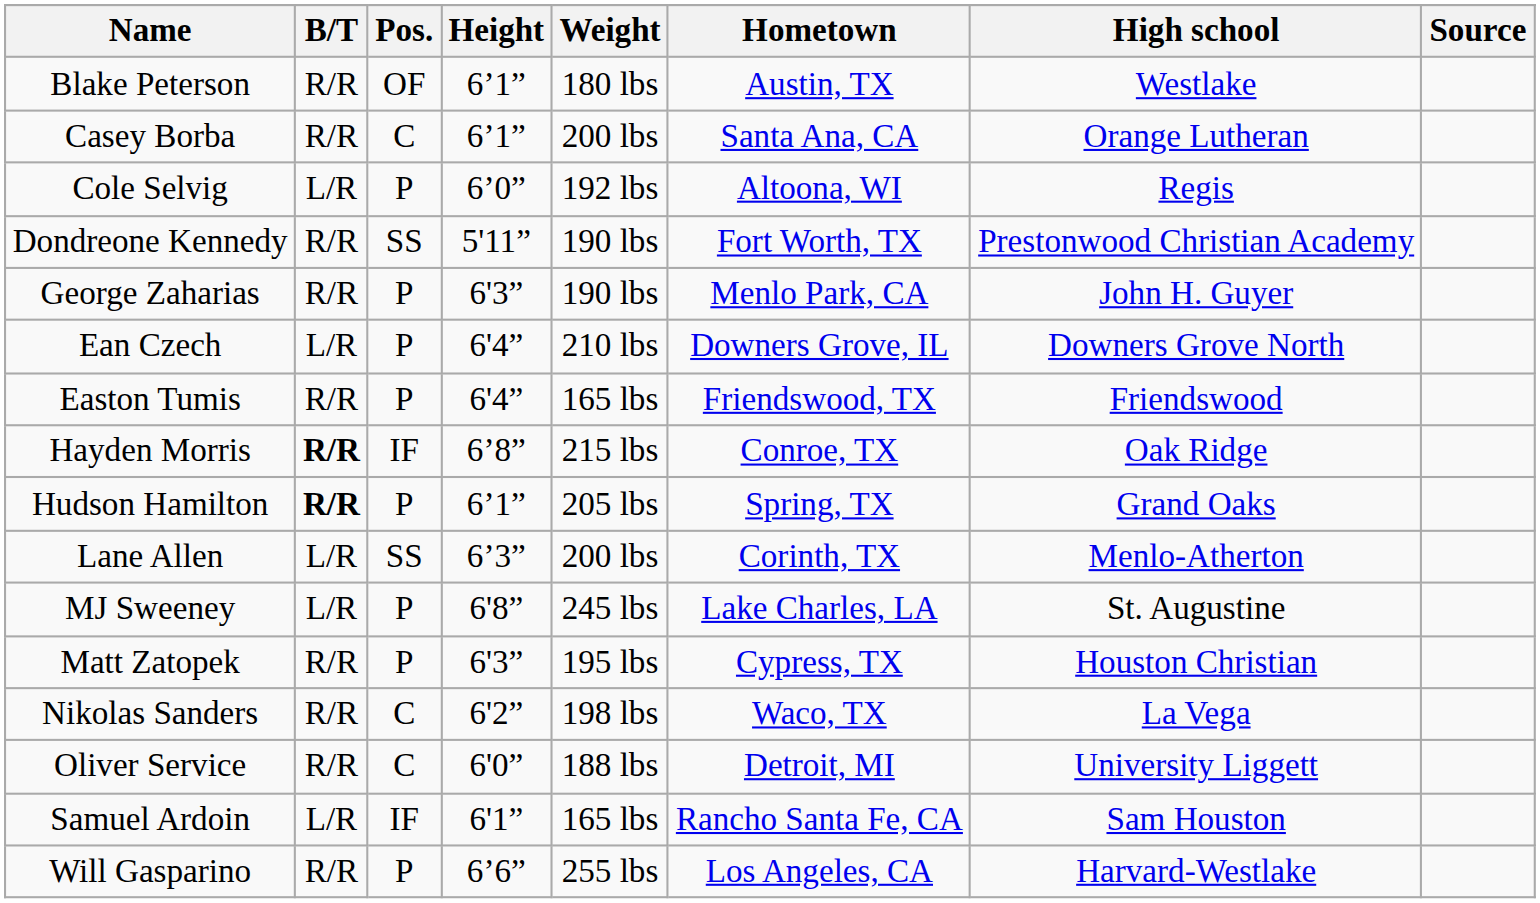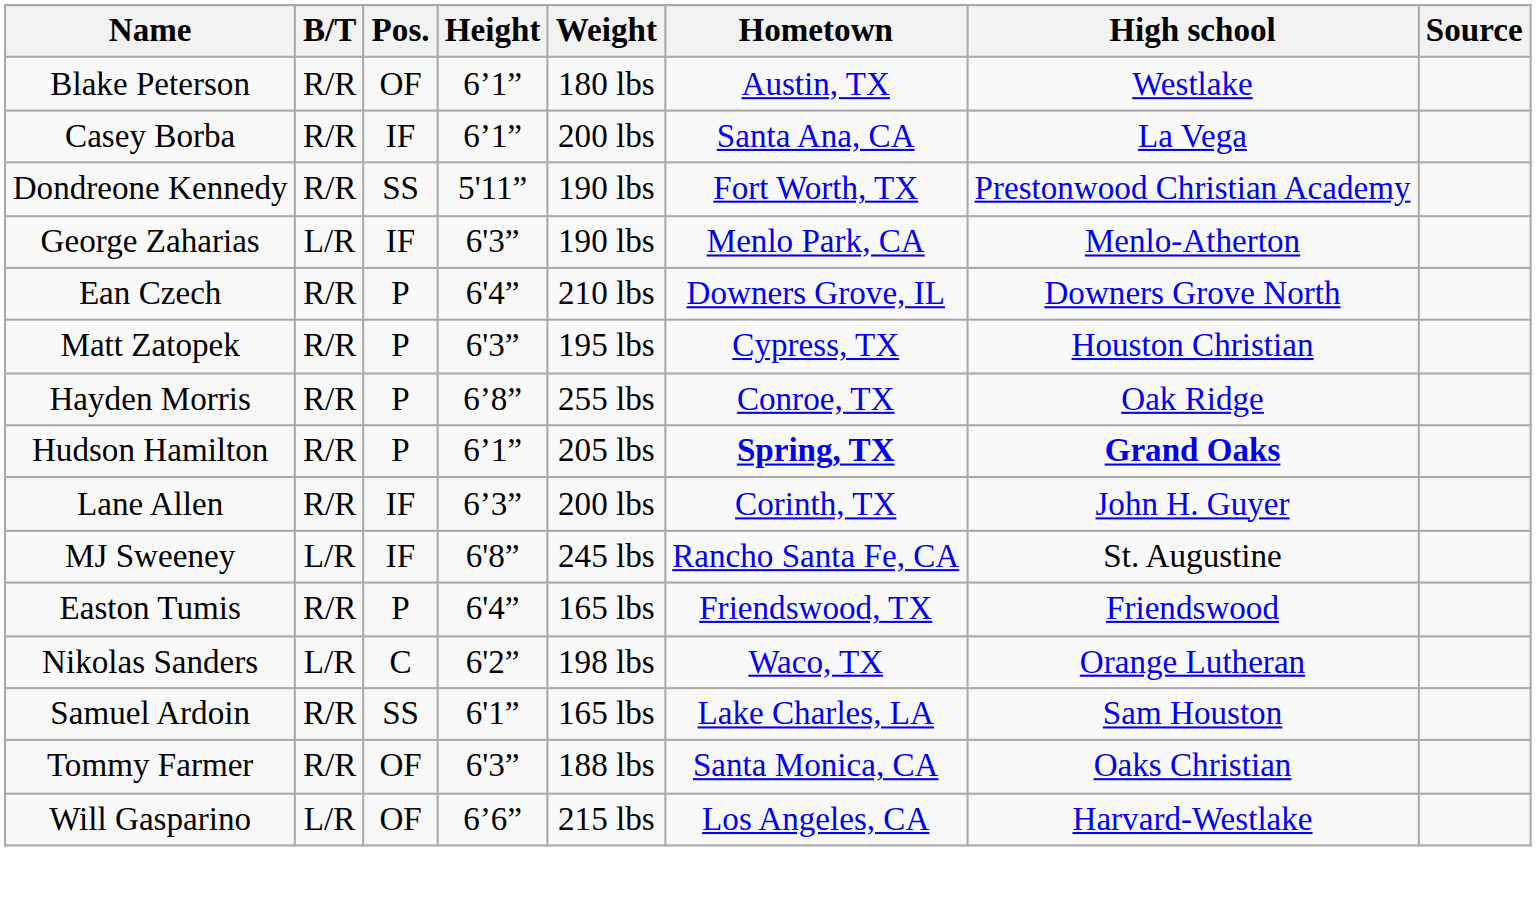(404, 135) C -> (401, 135) IF
(1196, 135) Orange Lutheran -> (1193, 135) La Vega
- row: (150, 188)
(331, 293) R/R -> (330, 240) L/R
(404, 293) P -> (401, 240) IF
(1196, 293) John H. Guyer -> (1193, 240) Menlo-Atherton
(331, 345) L/R -> (330, 293) R/R
rows swapped: (150, 398) <-> (150, 661)
(331, 450) bold -> (330, 398) normal
(404, 450) IF -> (401, 398) P
(610, 450) 215 lbs -> (606, 398) 255 lbs
(331, 503) bold -> (330, 450) normal
(819, 503) normal -> (816, 450) bold
(1196, 503) normal -> (1193, 450) bold
(331, 556) L/R -> (330, 503) R/R
(404, 556) SS -> (401, 503) IF
(1196, 556) Menlo-Atherton -> (1193, 503) John H. Guyer
(404, 608) P -> (401, 556) IF
(819, 608) Lake Charles, LA -> (816, 556) Rancho Santa Fe, CA
(331, 713) R/R -> (330, 661) L/R
(1196, 713) La Vega -> (1193, 661) Orange Lutheran
- row: (150, 766)
(331, 818) L/R -> (330, 713) R/R
(404, 818) IF -> (401, 713) SS
(819, 818) Rancho Santa Fe, CA -> (816, 713) Lake Charles, LA
+ row: (150, 766)
(331, 871) R/R -> (330, 818) L/R
(404, 871) P -> (401, 818) OF
(610, 871) 255 lbs -> (606, 818) 215 lbs
